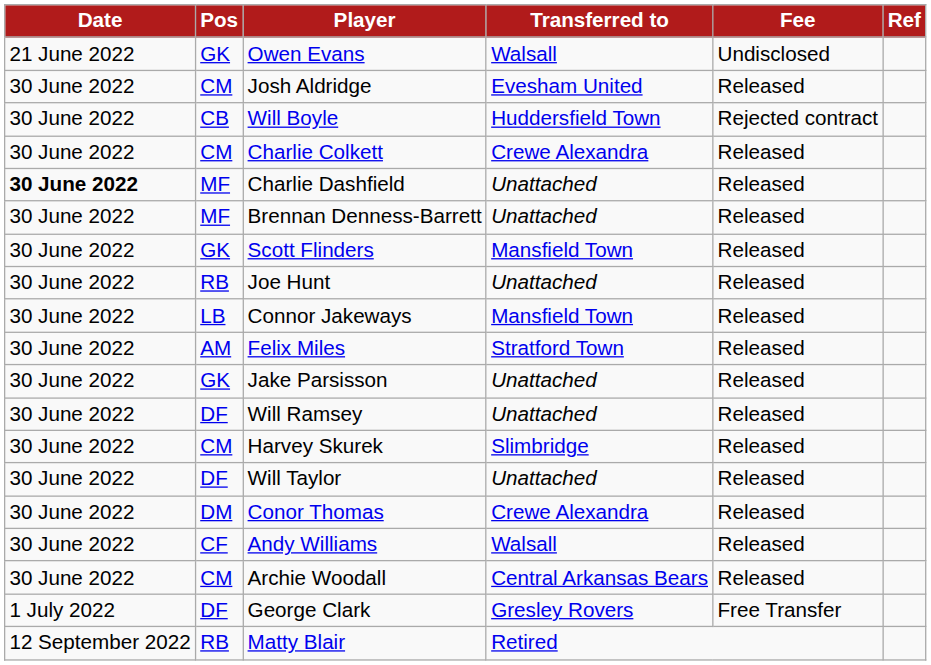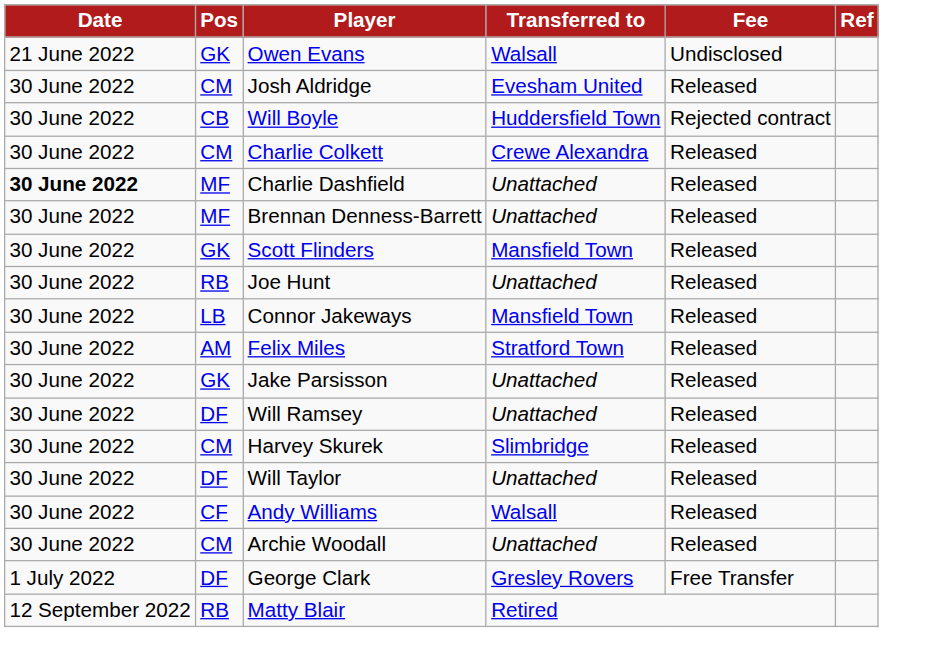- row: (316, 511)
(600, 577) Central Arkansas Bears -> (544, 544) Unattached
